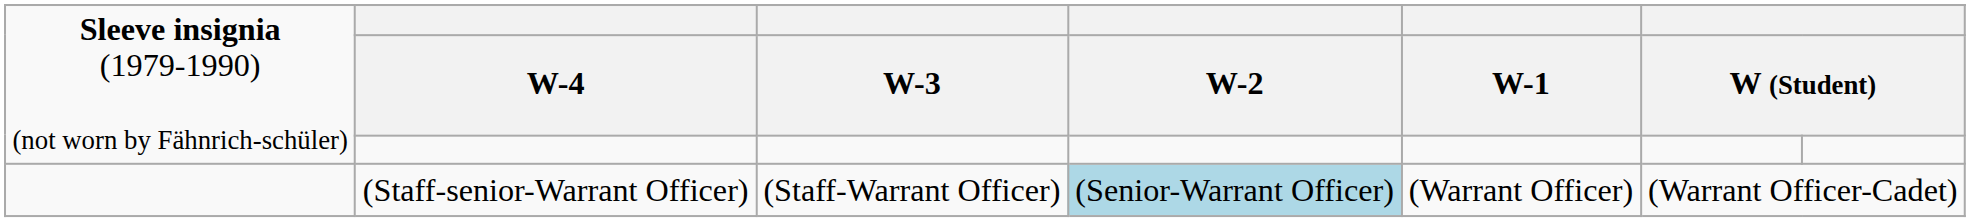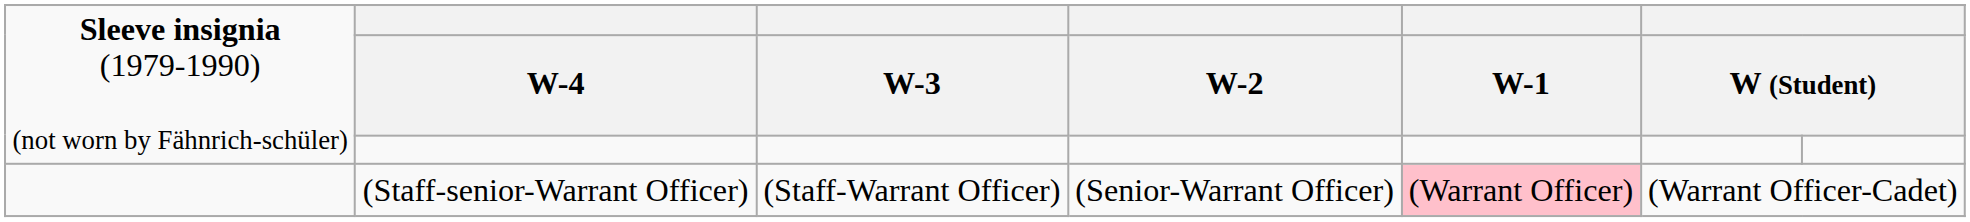(1235, 189) lightblue background -> (1235, 189) no background
(1521, 189) no background -> (1521, 189) pink background
